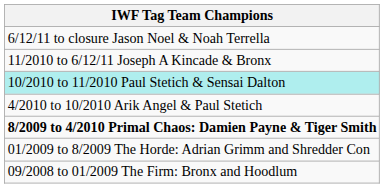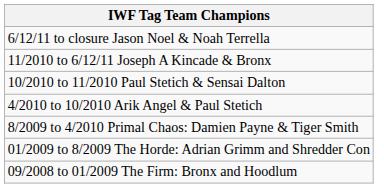(146, 82) paleturquoise background -> (146, 82) no background
(192, 127) bold -> (183, 127) normal
